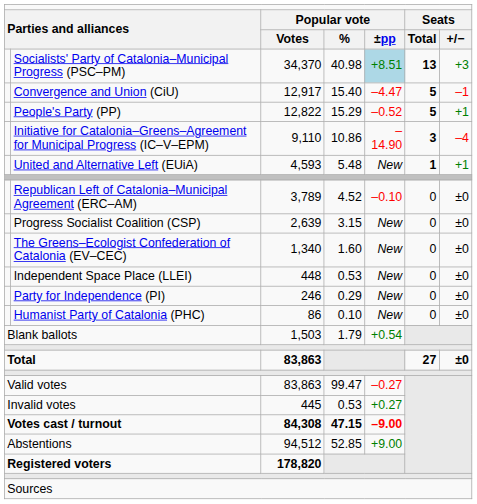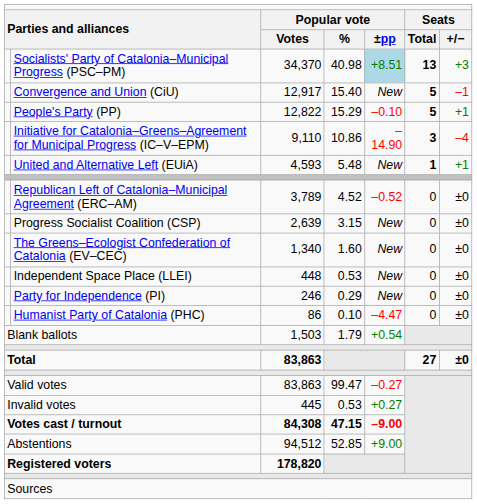(387, 92) –4.47 -> (390, 92) New
(387, 111) –0.52 -> (387, 111) –0.10
(387, 197) –0.10 -> (387, 197) –0.52
(390, 315) New -> (387, 315) –4.47
